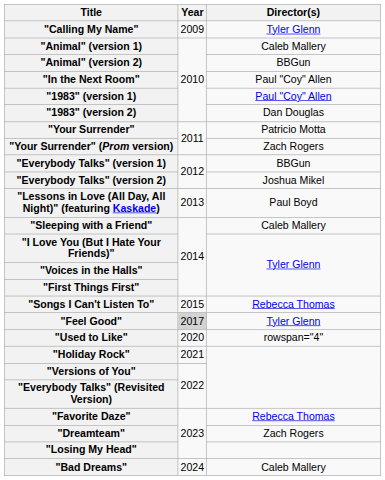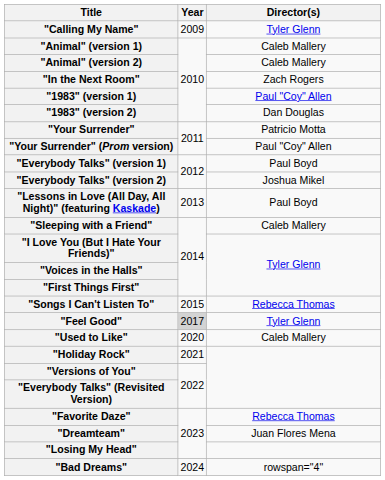(293, 63) BBGun -> (293, 63) Caleb Mallery
(293, 79) Paul "Coy" Allen -> (293, 79) Zach Rogers
(293, 146) Zach Rogers -> (293, 146) Paul "Coy" Allen
(293, 163) BBGun -> (293, 163) Paul Boyd
(293, 338) rowspan="4" -> (293, 338) Caleb Mallery
(293, 433) Zach Rogers -> (293, 433) Juan Flores Mena
(293, 467) Caleb Mallery -> (293, 467) rowspan="4"
